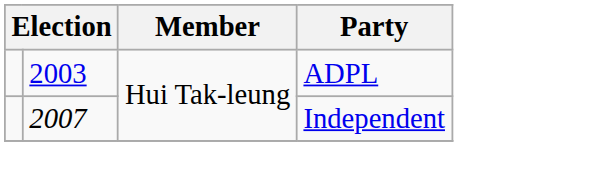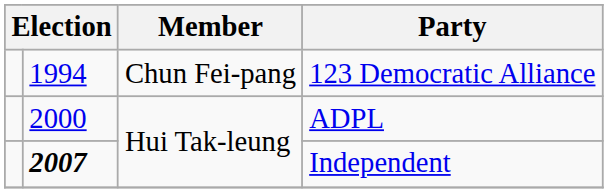+ row: (452, 72)
(58, 72) 2003 -> (58, 118) 2000
(58, 118) normal -> (58, 163) bold
